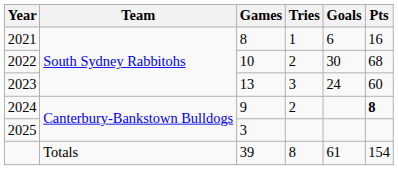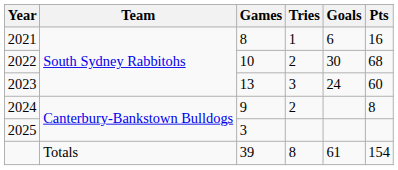(372, 107) bold -> (372, 107) normal
